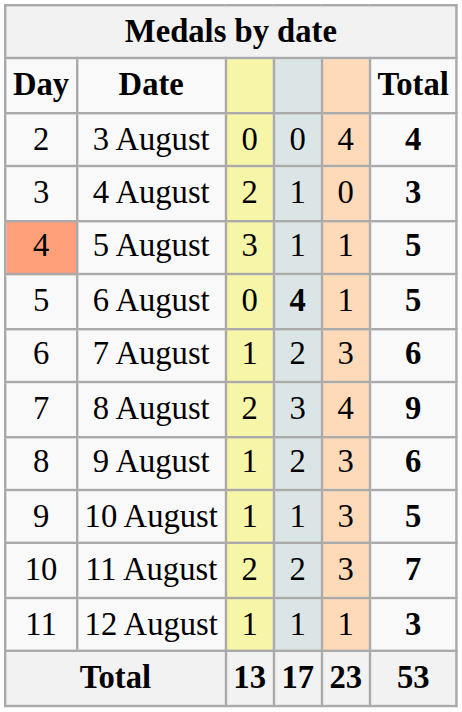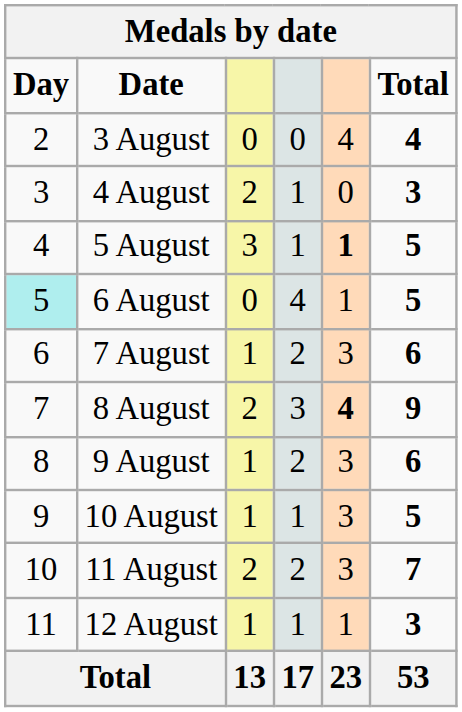(41, 246) lightsalmon background -> (41, 246) no background
(346, 246) normal -> (346, 246) bold
(41, 300) no background -> (41, 300) paleturquoise background
(298, 300) bold -> (298, 300) normal
(346, 407) normal -> (346, 407) bold
